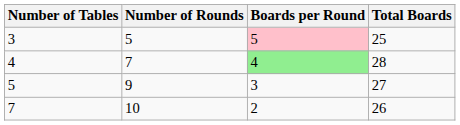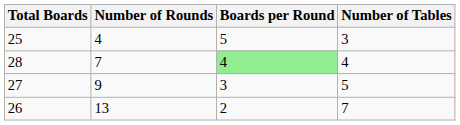columns swapped: (63, 16) <-> (412, 16)
(129, 39) 5 -> (98, 39) 4
(254, 39) pink background -> (224, 39) no background
(132, 108) 10 -> (102, 108) 13
